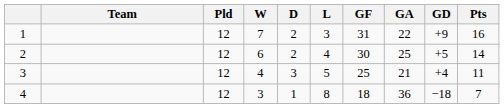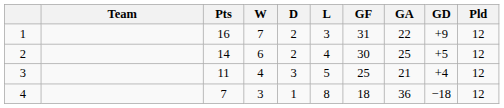columns swapped: (224, 14) <-> (478, 14)
